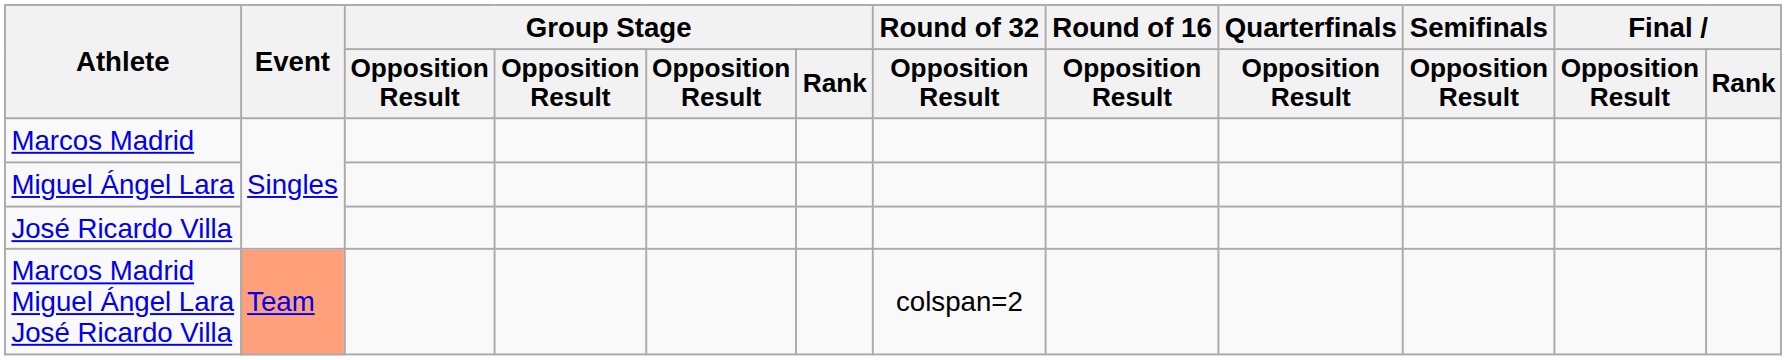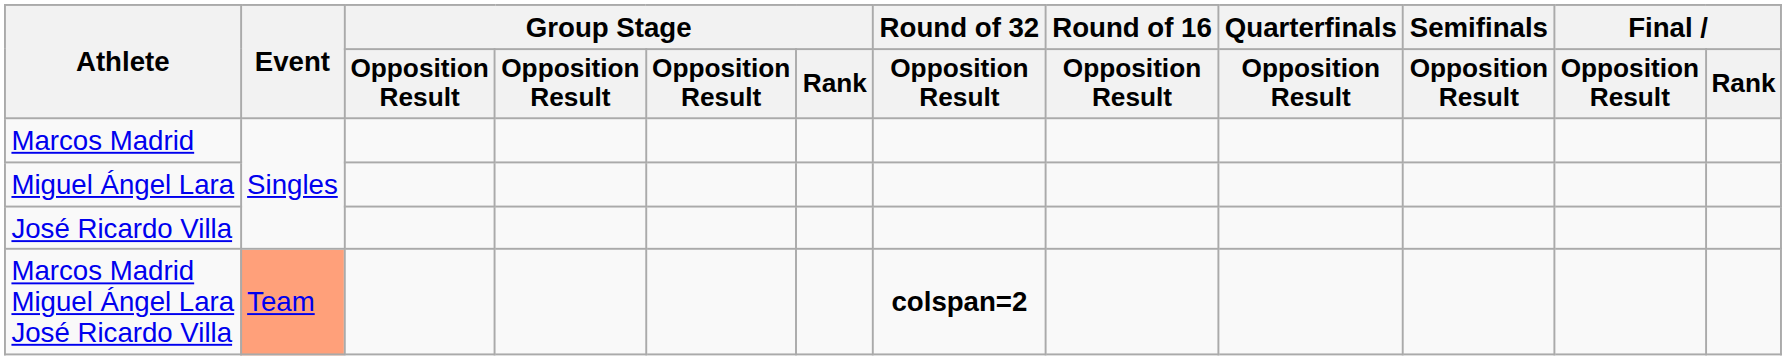(959, 303) normal -> (959, 303) bold
